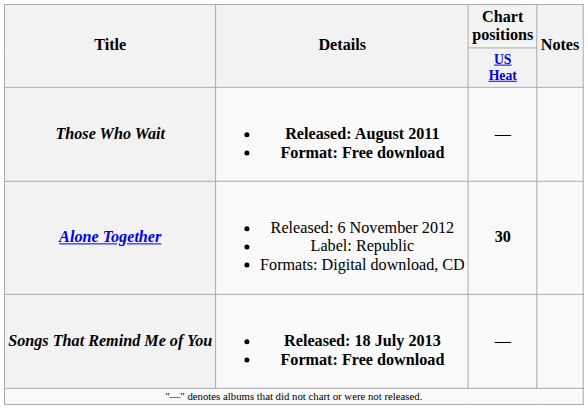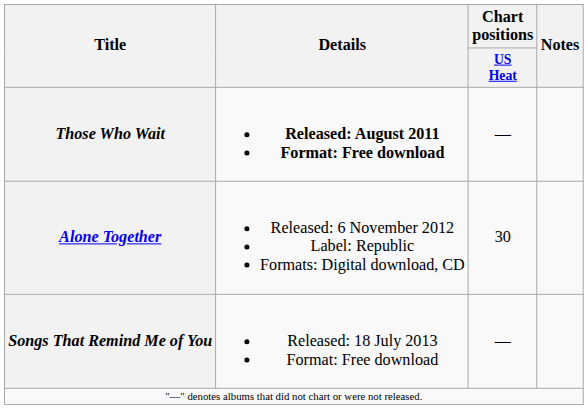(503, 237) bold -> (503, 237) normal
(342, 350) bold -> (342, 350) normal
